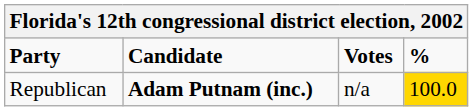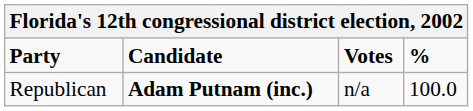(433, 88) gold background -> (433, 88) no background
